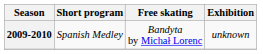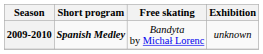(90, 35) normal -> (91, 35) bold
